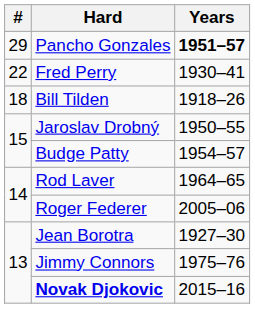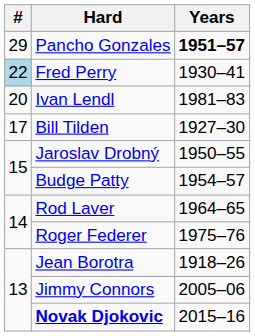(18, 72) no background -> (18, 72) lightblue background
+ row: (75, 99)
(18, 99) 18 -> (18, 126) 17
(212, 99) 1918–26 -> (212, 126) 1927–30
(212, 208) 2005–06 -> (212, 235) 1975–76
(212, 235) 1927–30 -> (212, 262) 1918–26
(212, 262) 1975–76 -> (212, 289) 2005–06
